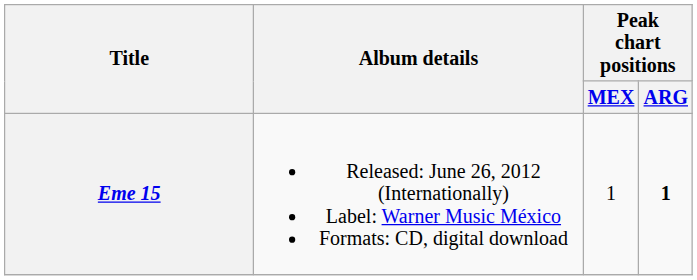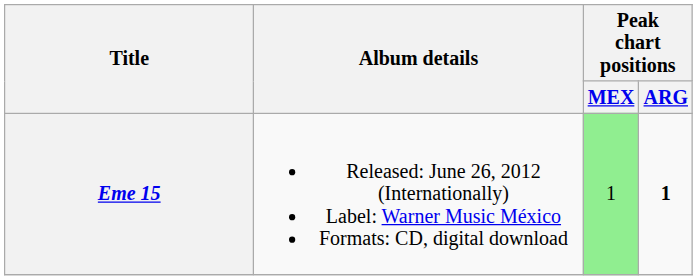(611, 193) no background -> (611, 193) lightgreen background
